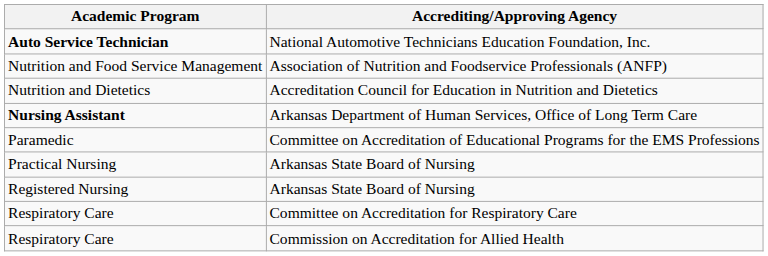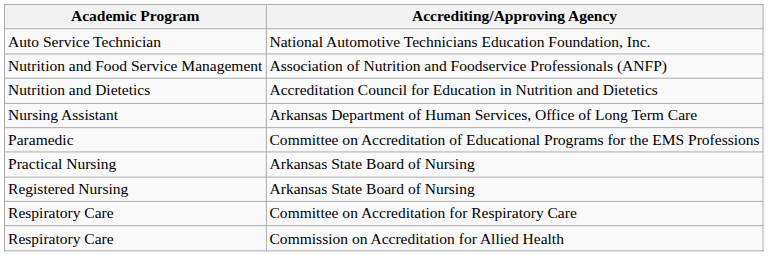(88, 41) bold -> (85, 41) normal
(66, 115) bold -> (63, 115) normal
